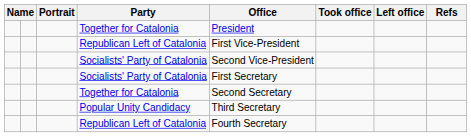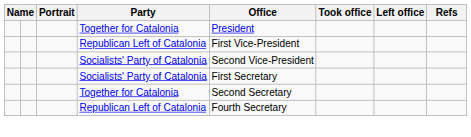- row: (12, 108)
